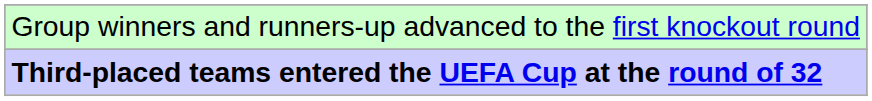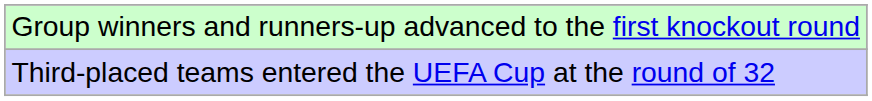(417, 71) bold -> (393, 71) normal
